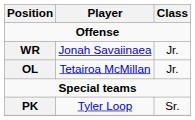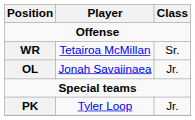(105, 50) Jonah Savaiinaea -> (105, 50) Tetairoa McMillan
(172, 50) Jr. -> (172, 50) Sr.
(105, 69) Tetairoa McMillan -> (105, 69) Jonah Savaiinaea
(172, 106) Sr. -> (172, 106) Jr.
